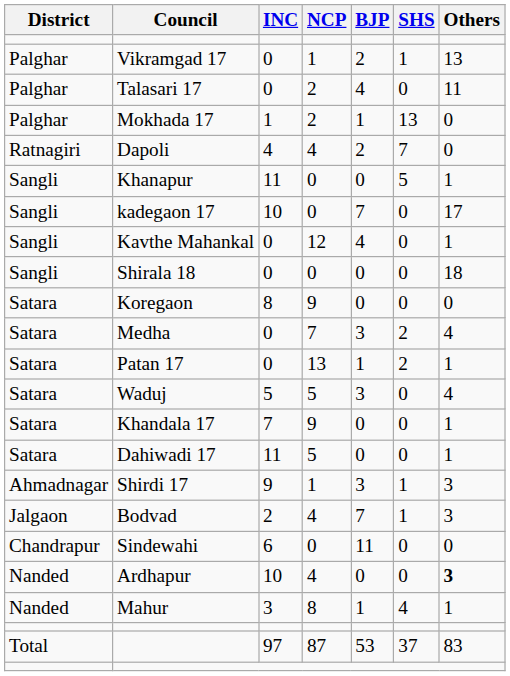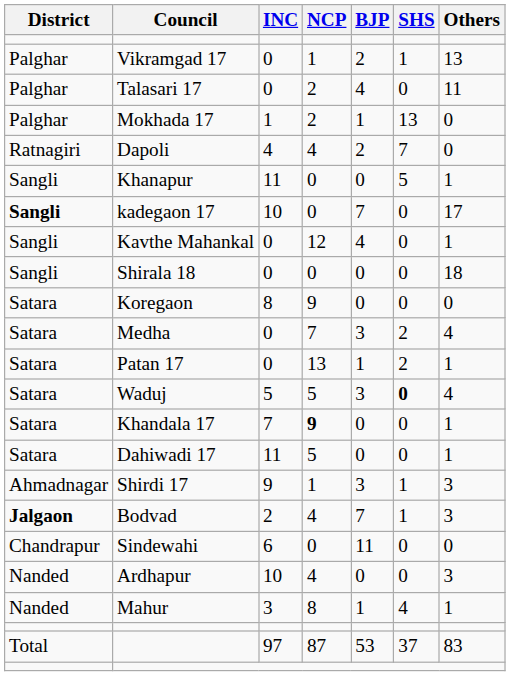(34, 211) normal -> (35, 211) bold
(403, 393) normal -> (403, 393) bold
(312, 424) normal -> (312, 424) bold
(38, 515) normal -> (41, 515) bold
(448, 576) bold -> (448, 576) normal
